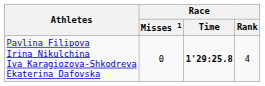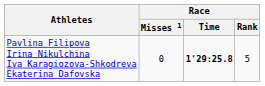(247, 58) 4 -> (247, 58) 5
